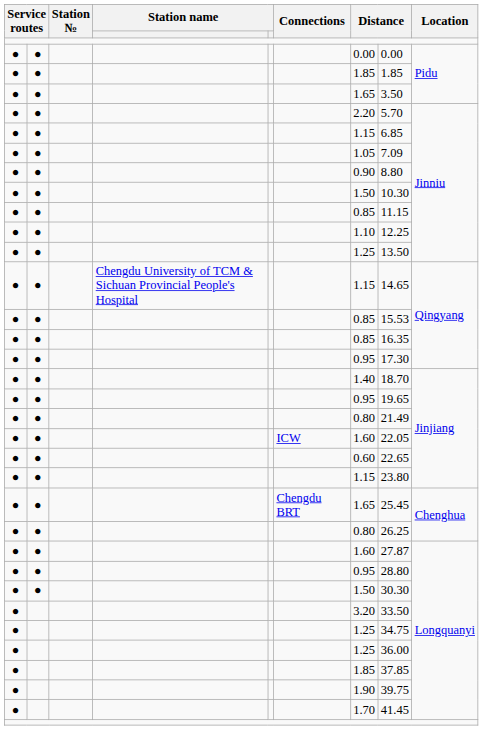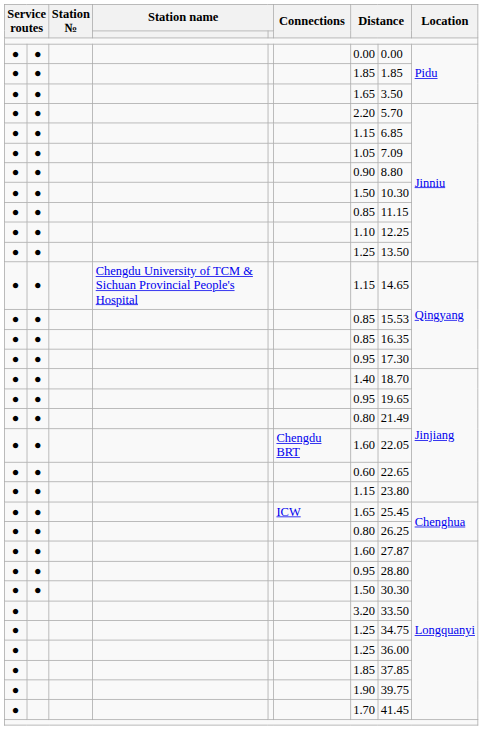(289, 438) ICW -> (299, 445) Chengdu BRT
(299, 504) Chengdu BRT -> (289, 511) ICW
